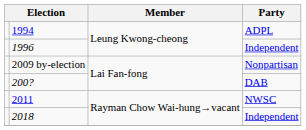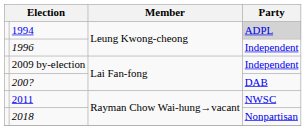(259, 30) no background -> (259, 30) lightgrey background
(271, 64) Nonpartisan -> (272, 64) Independent
(272, 116) Independent -> (271, 116) Nonpartisan
